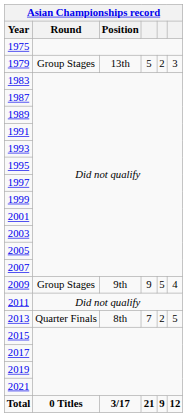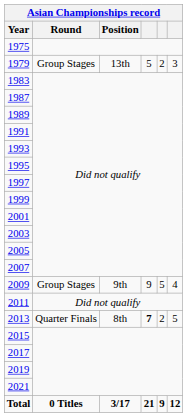(149, 319) normal -> (149, 319) bold
